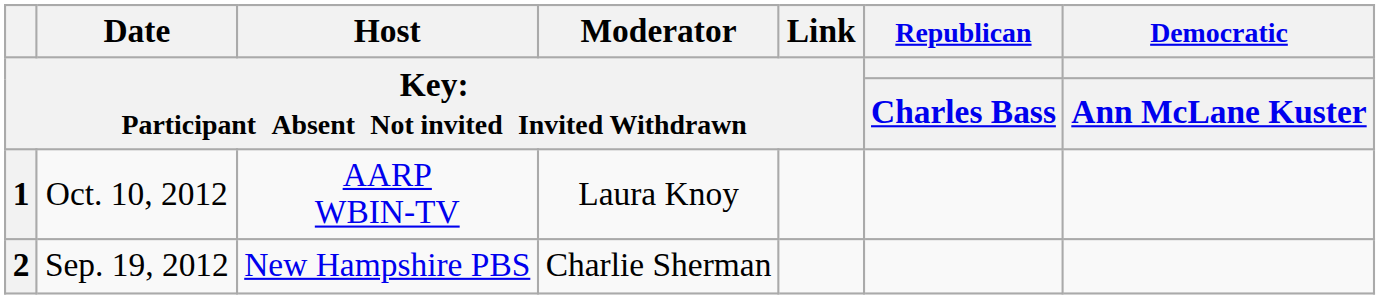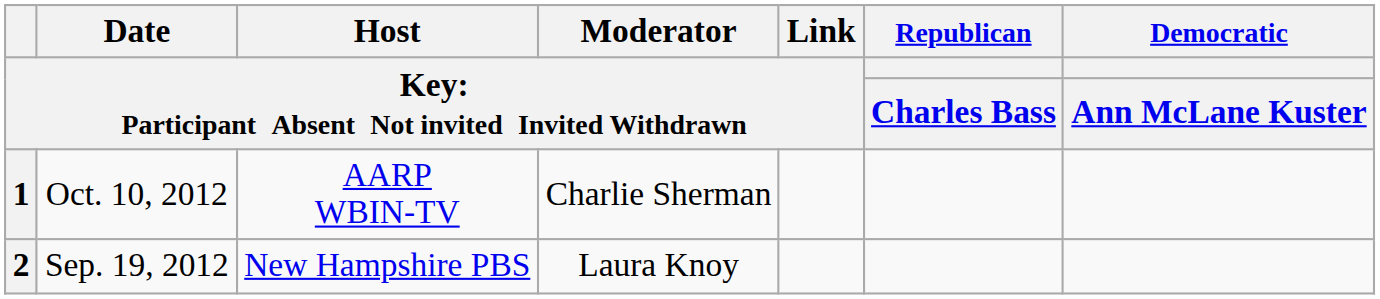(659, 193) Laura Knoy -> (659, 193) Charlie Sherman
(659, 265) Charlie Sherman -> (659, 265) Laura Knoy
